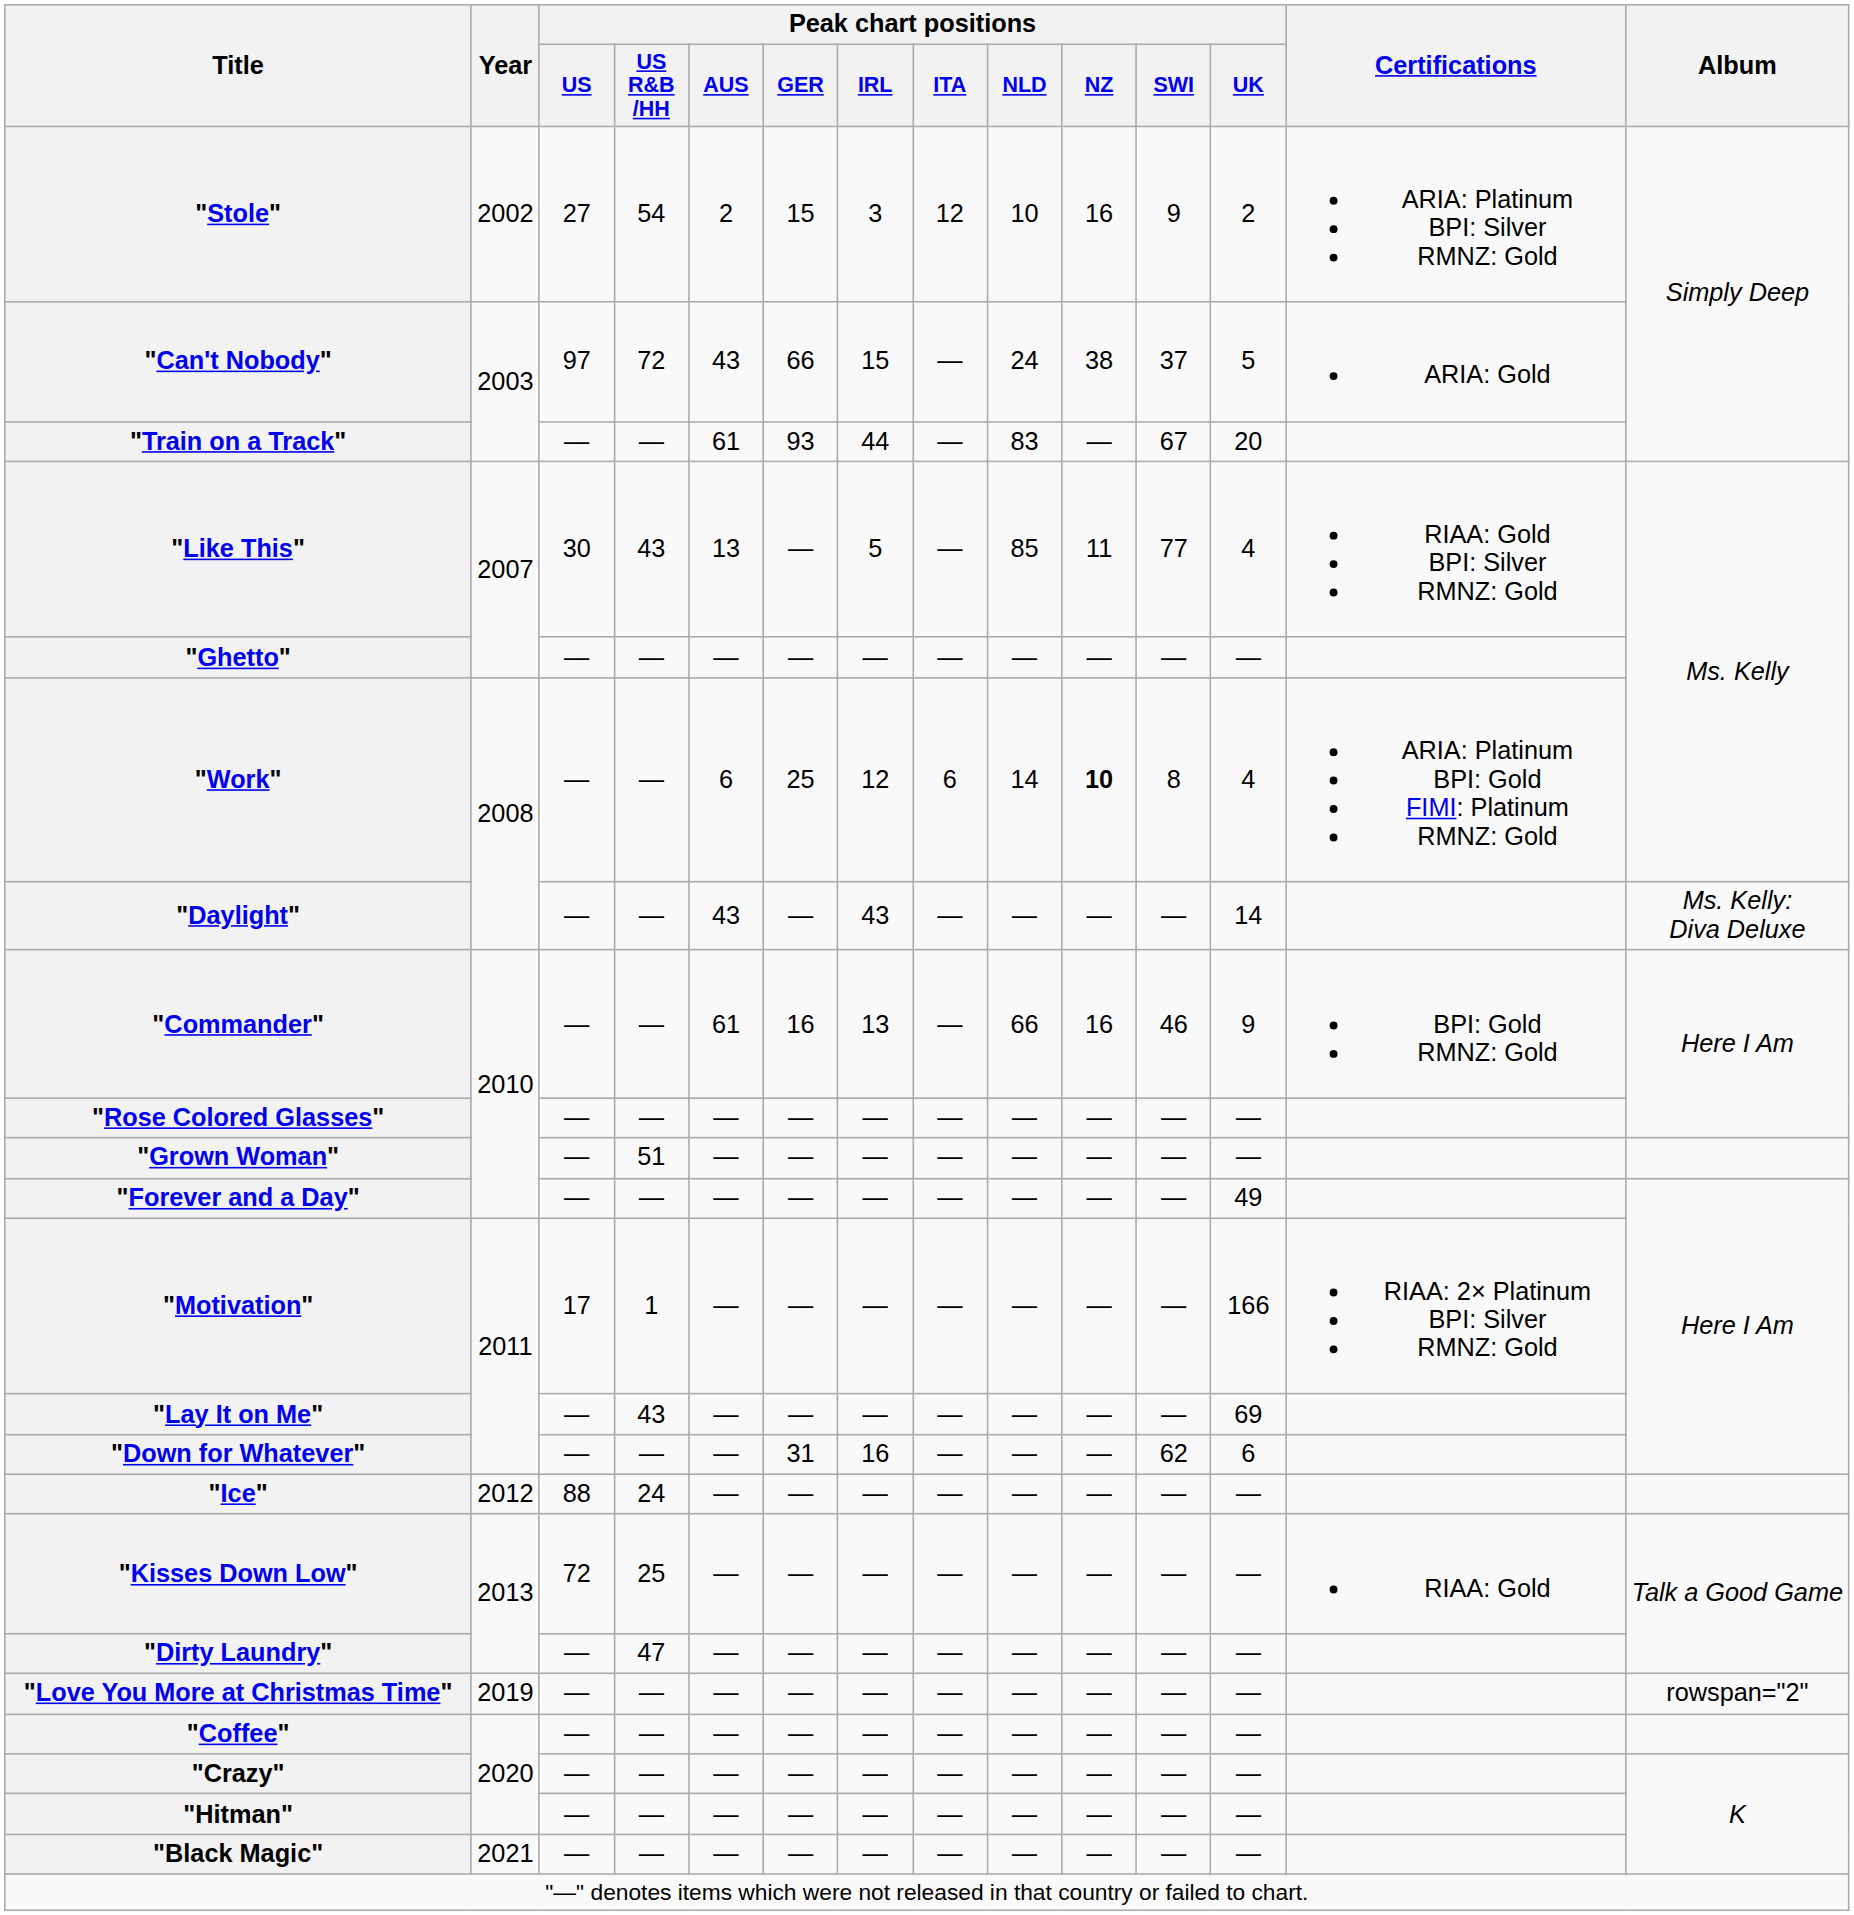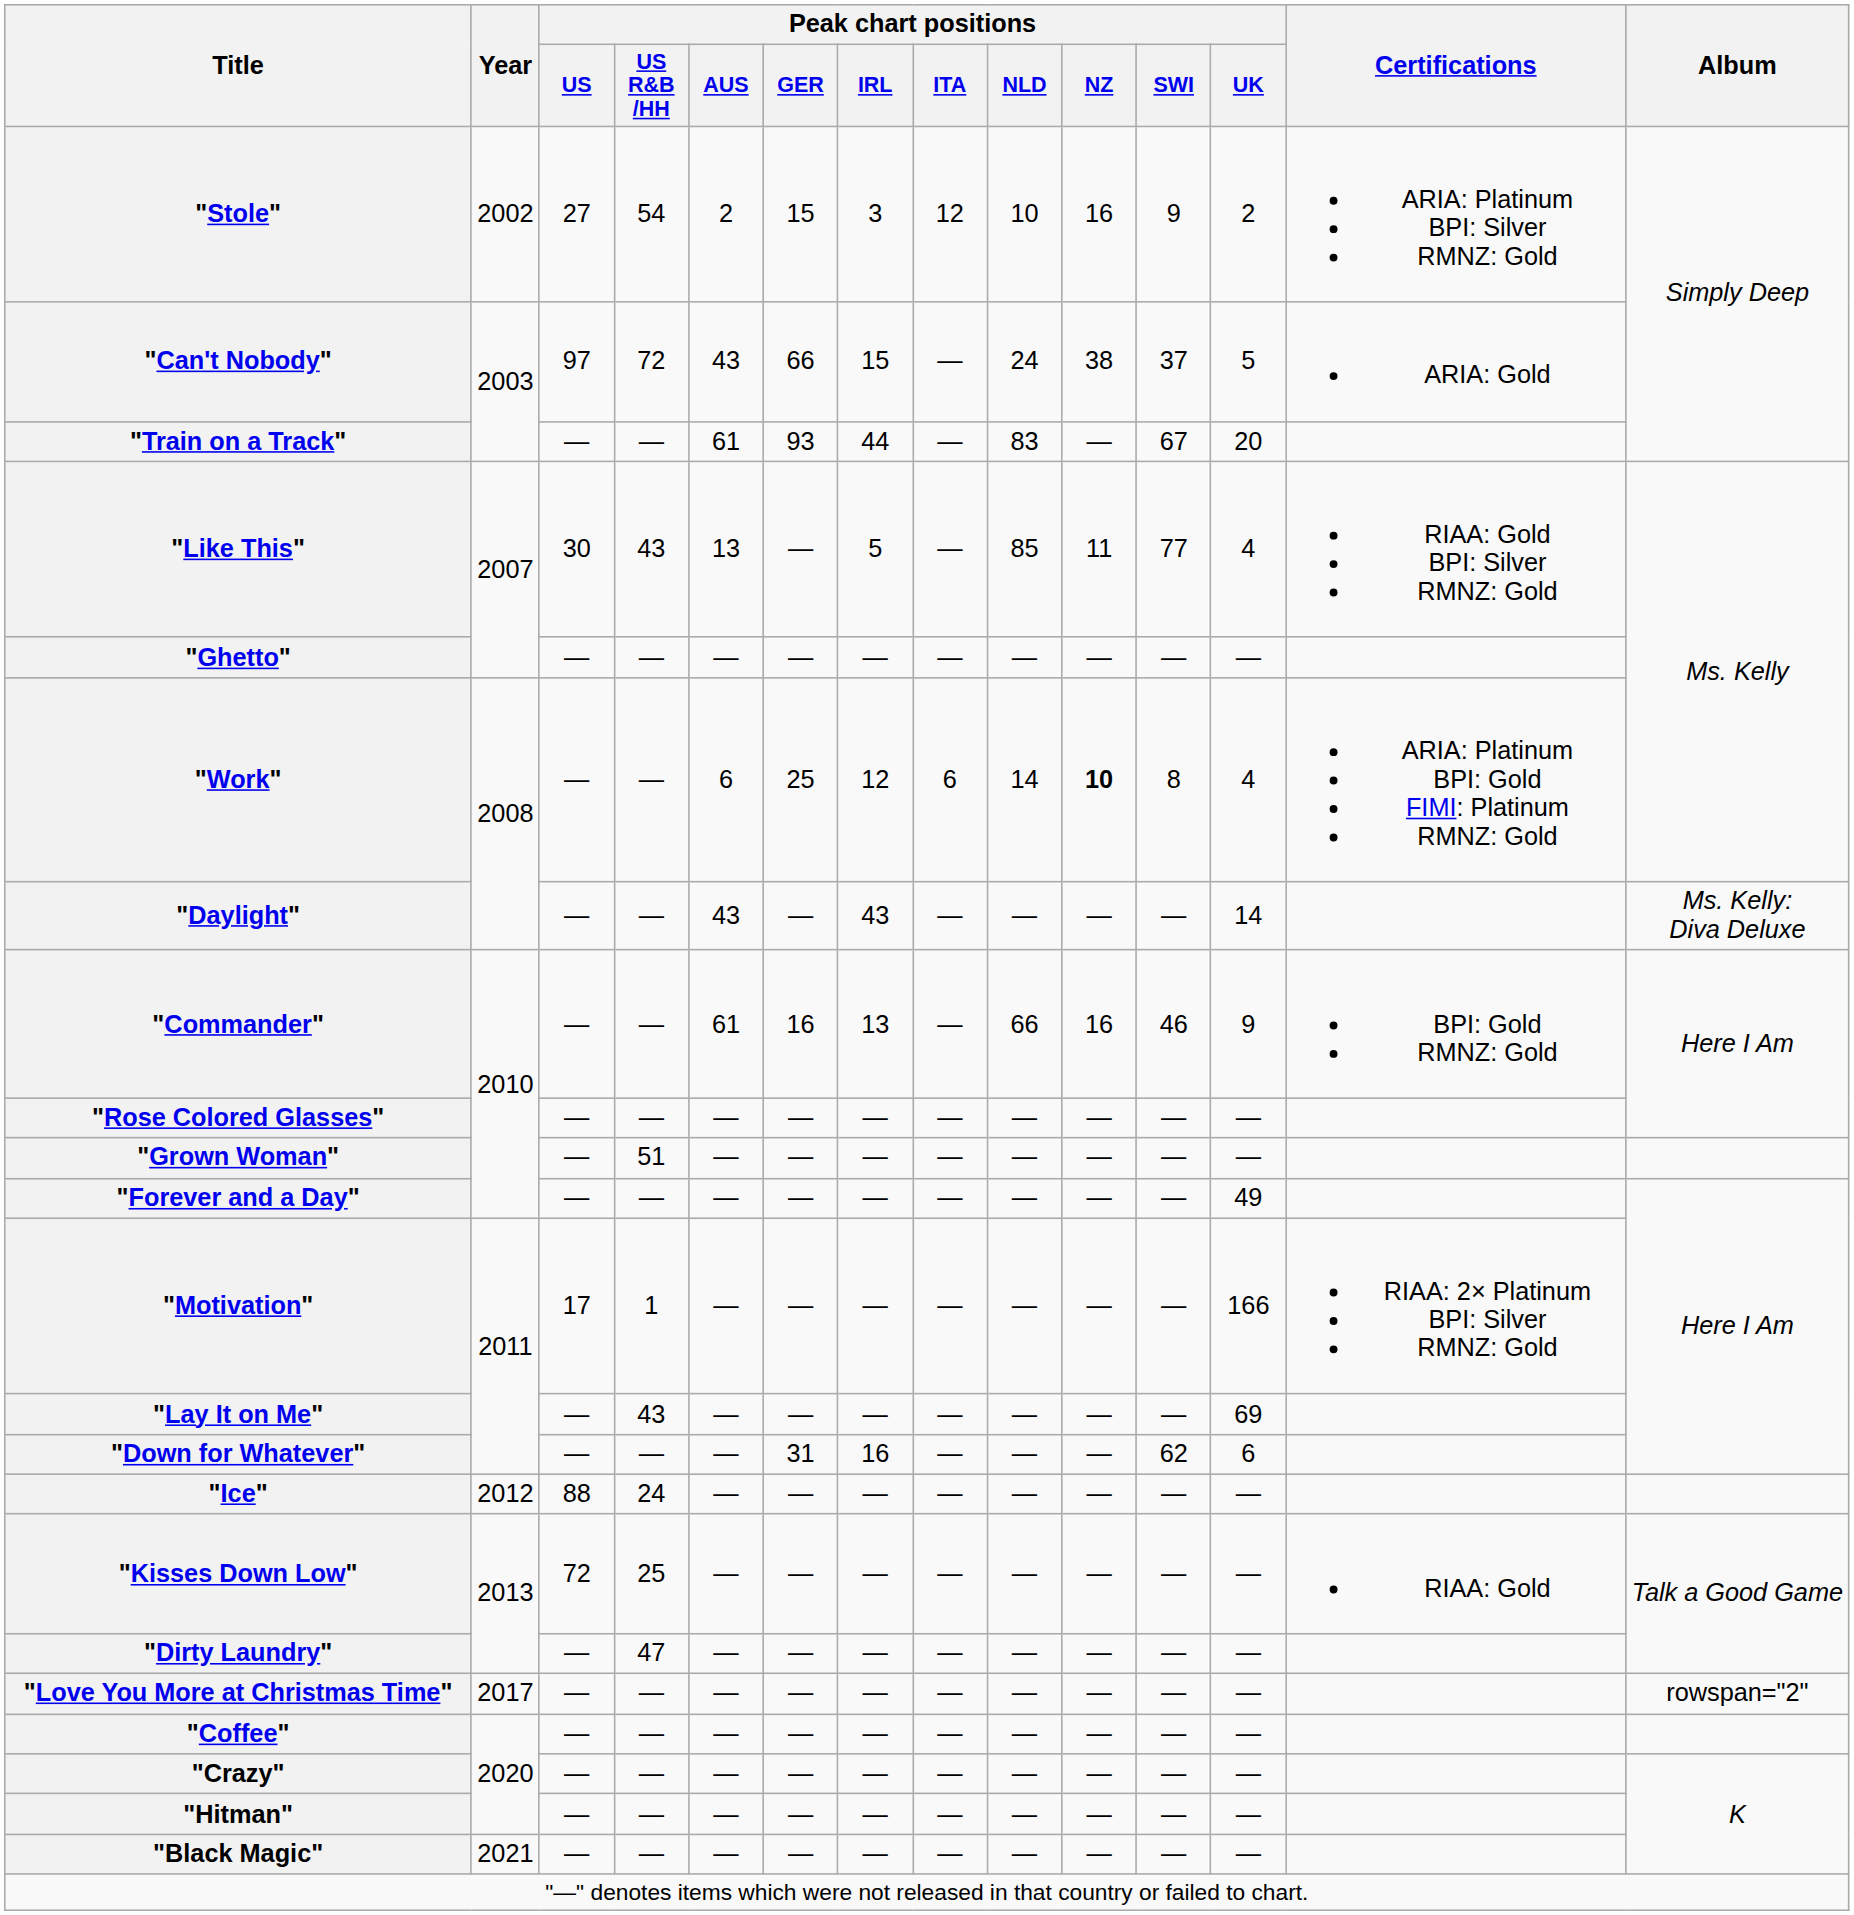(505, 1693) 2019 -> (505, 1693) 2017
